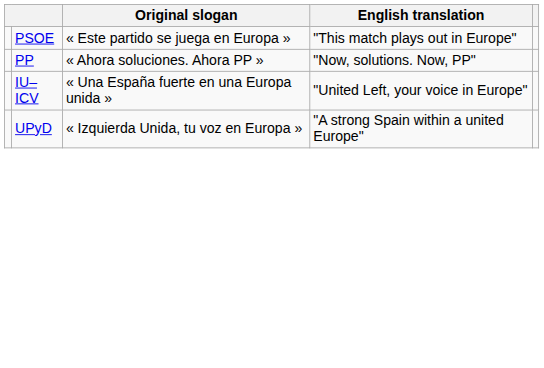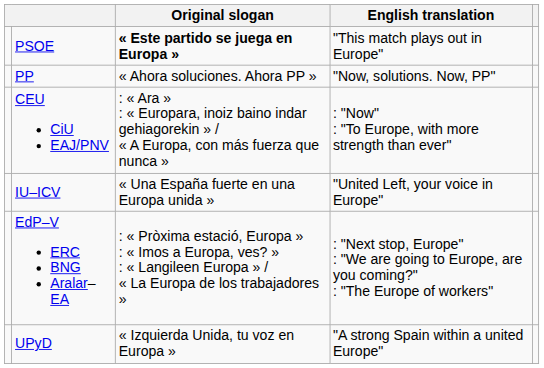(178, 37) normal -> (206, 45) bold
+ row: (64, 123)
+ row: (64, 261)
